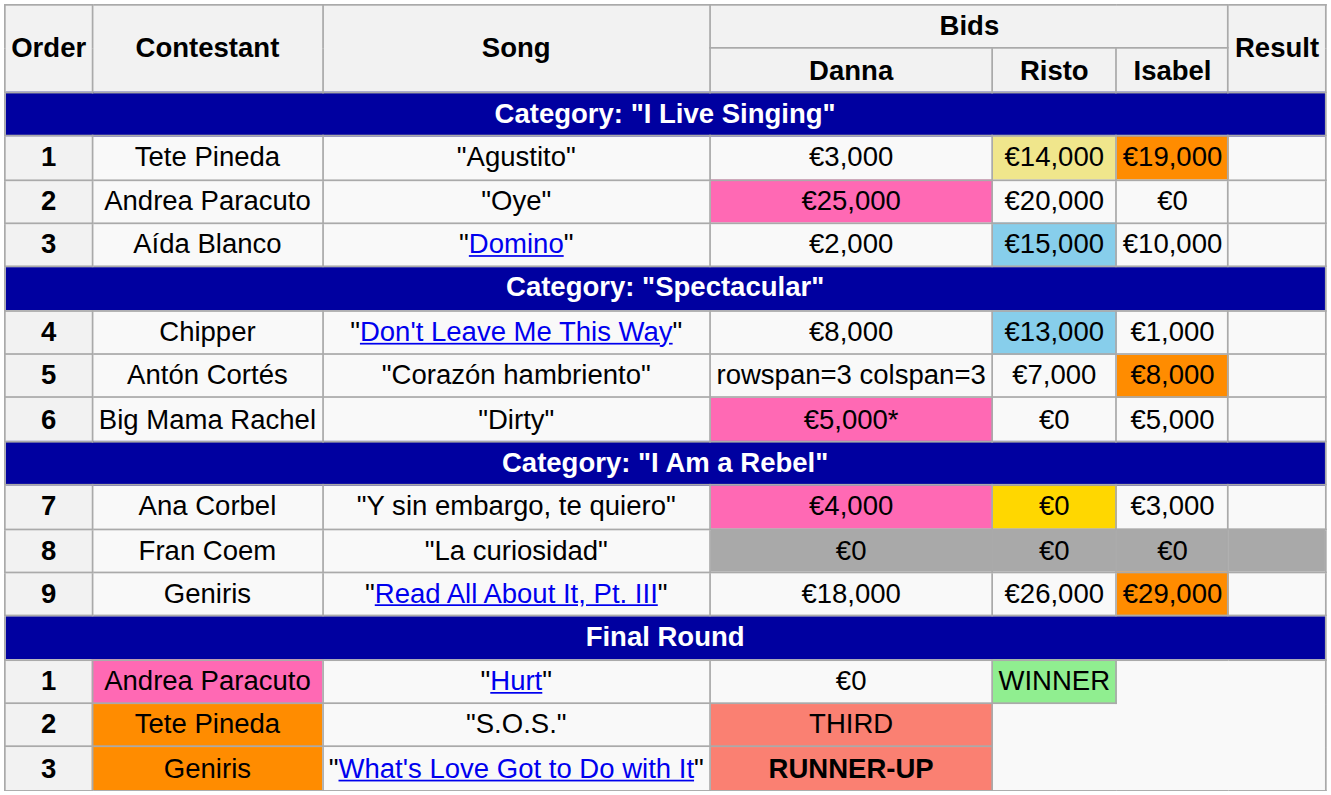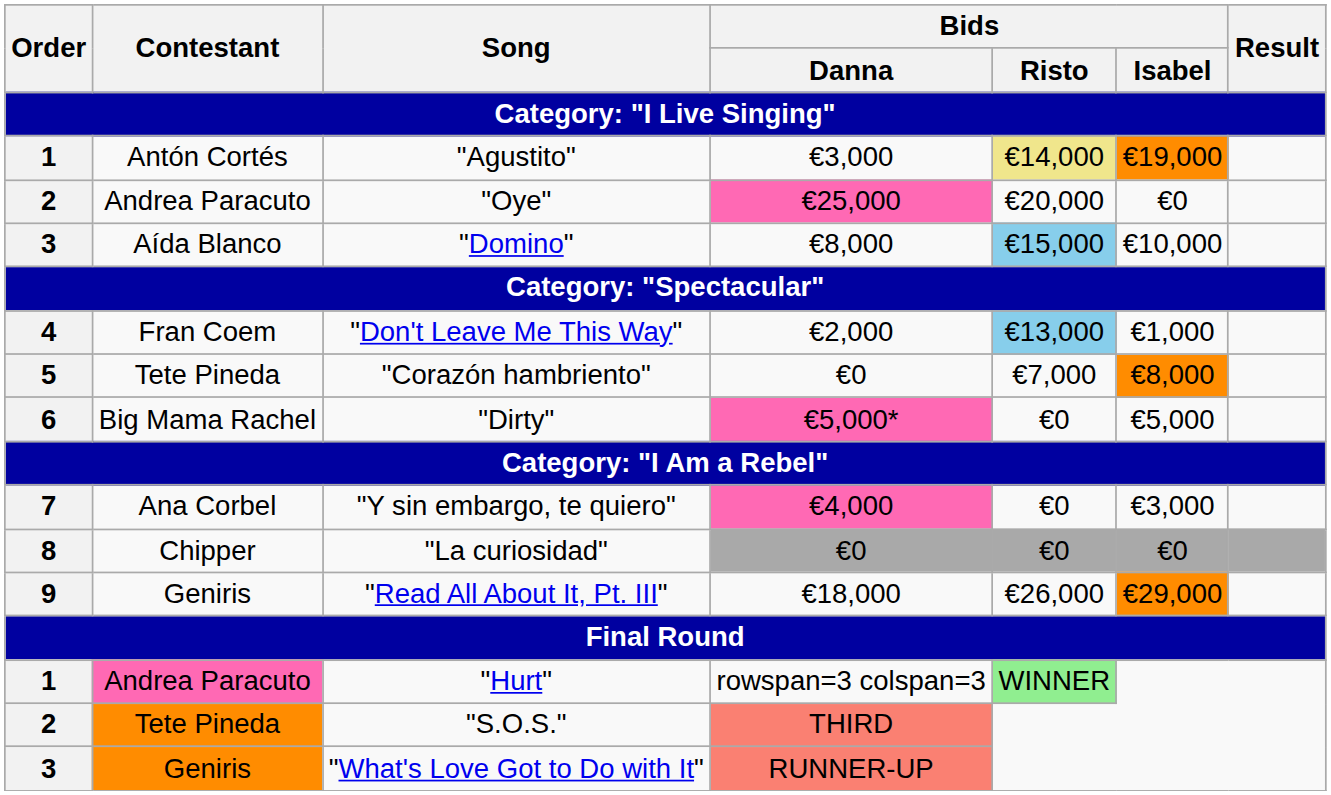(207, 157) Tete Pineda -> (207, 157) Antón Cortés
(851, 244) €2,000 -> (851, 244) €8,000
(207, 331) Chipper -> (207, 331) Fran Coem
(851, 331) €8,000 -> (851, 331) €2,000
(207, 375) Antón Cortés -> (207, 375) Tete Pineda
(851, 375) rowspan=3 colspan=3 -> (851, 375) €0
(1054, 506) gold background -> (1054, 506) no background
(207, 550) Fran Coem -> (207, 550) Chipper
(851, 680) €0 -> (851, 680) rowspan=3 colspan=3
(851, 768) bold -> (851, 768) normal
